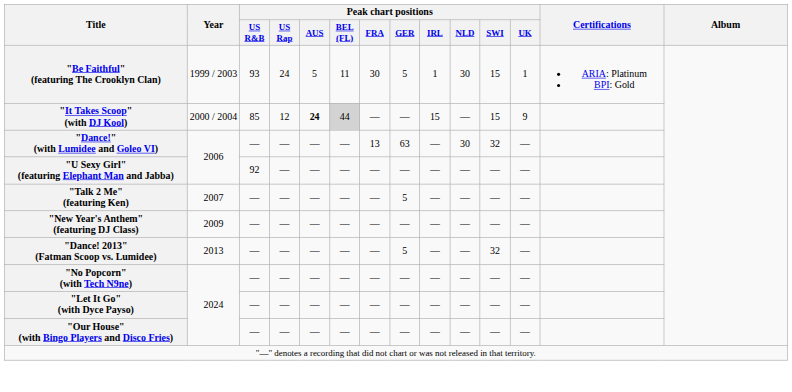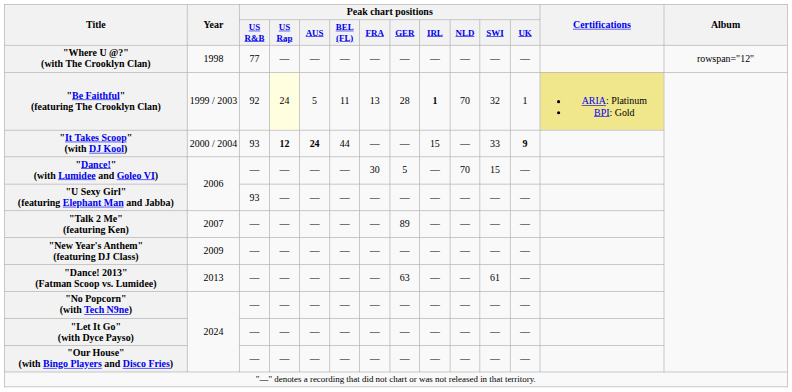+ row: (96, 58)
(254, 74) 93 -> (254, 101) 92
(285, 74) no background -> (285, 101) lightyellow background
(375, 74) 30 -> (375, 101) 13
(405, 74) 5 -> (405, 101) 28
(435, 74) normal -> (435, 101) bold
(465, 74) 30 -> (465, 101) 70
(495, 74) 15 -> (495, 101) 32
(602, 80) no background -> (602, 107) khaki background
(254, 116) 85 -> (254, 143) 93
(285, 116) normal -> (285, 143) bold
(345, 116) lightgrey background -> (345, 143) no background
(495, 116) 15 -> (495, 143) 33
(525, 116) normal -> (525, 143) bold
(375, 143) 13 -> (375, 170) 30
(405, 143) 63 -> (405, 170) 5
(465, 143) 30 -> (465, 170) 70
(495, 143) 32 -> (495, 170) 15
(254, 170) 92 -> (254, 197) 93
(405, 197) 5 -> (405, 224) 89
(405, 251) 5 -> (405, 278) 63
(495, 251) 32 -> (495, 278) 61
